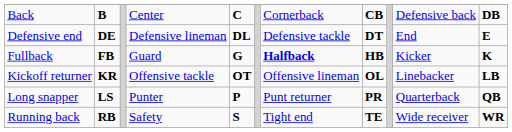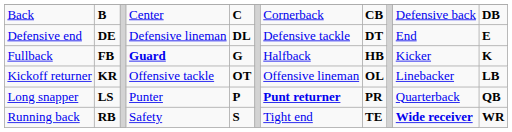(145, 55) normal -> (147, 55) bold
(289, 55) bold -> (287, 55) normal
(297, 96) normal -> (302, 96) bold
(432, 117) normal -> (434, 117) bold
